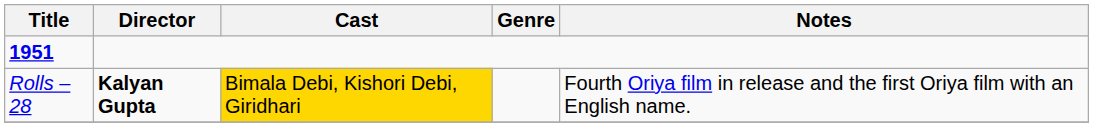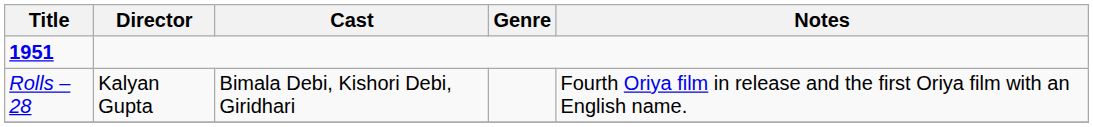(131, 95) bold -> (129, 95) normal
(341, 95) gold background -> (336, 95) no background
